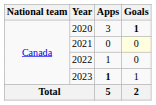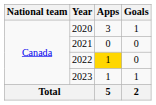(136, 28) bold -> (136, 28) normal
(136, 44) lightyellow background -> (136, 44) no background
(108, 60) no background -> (108, 60) gold background
(108, 76) bold -> (108, 76) normal
